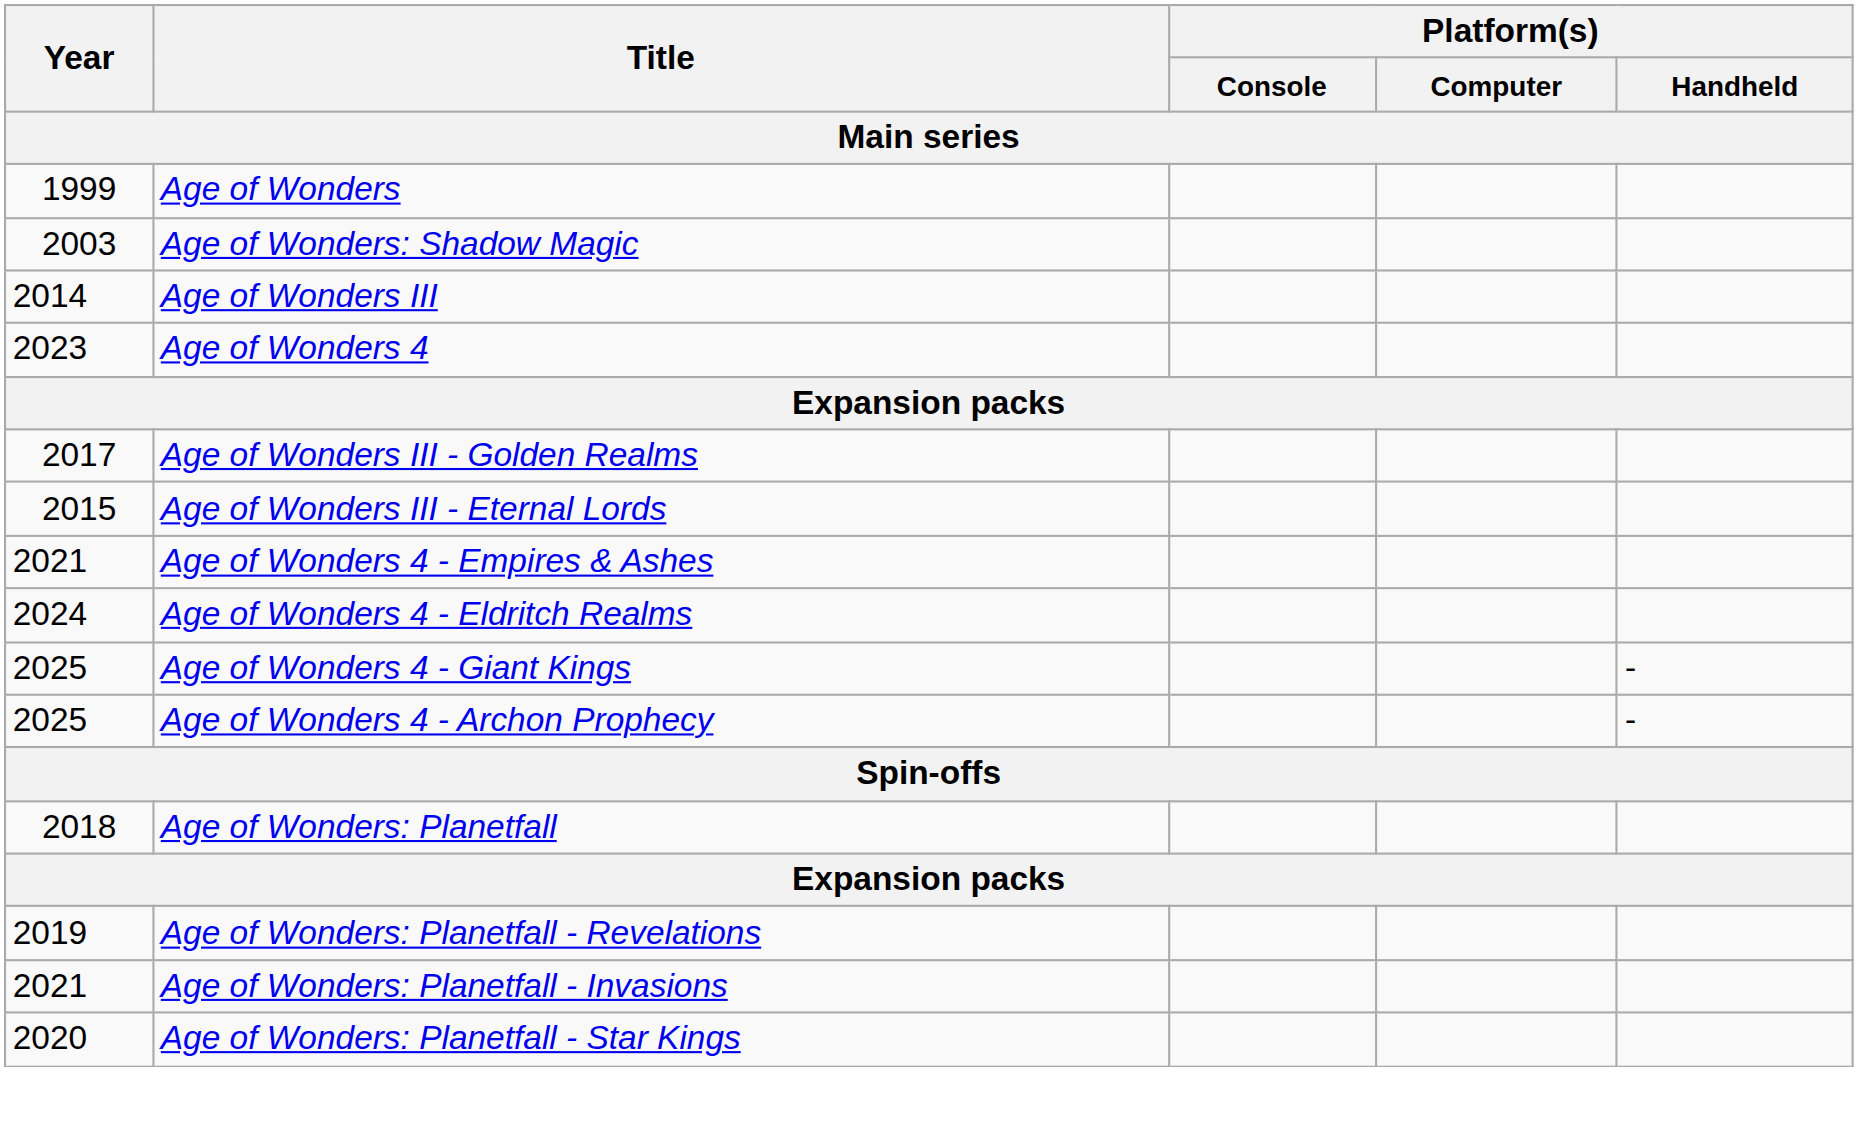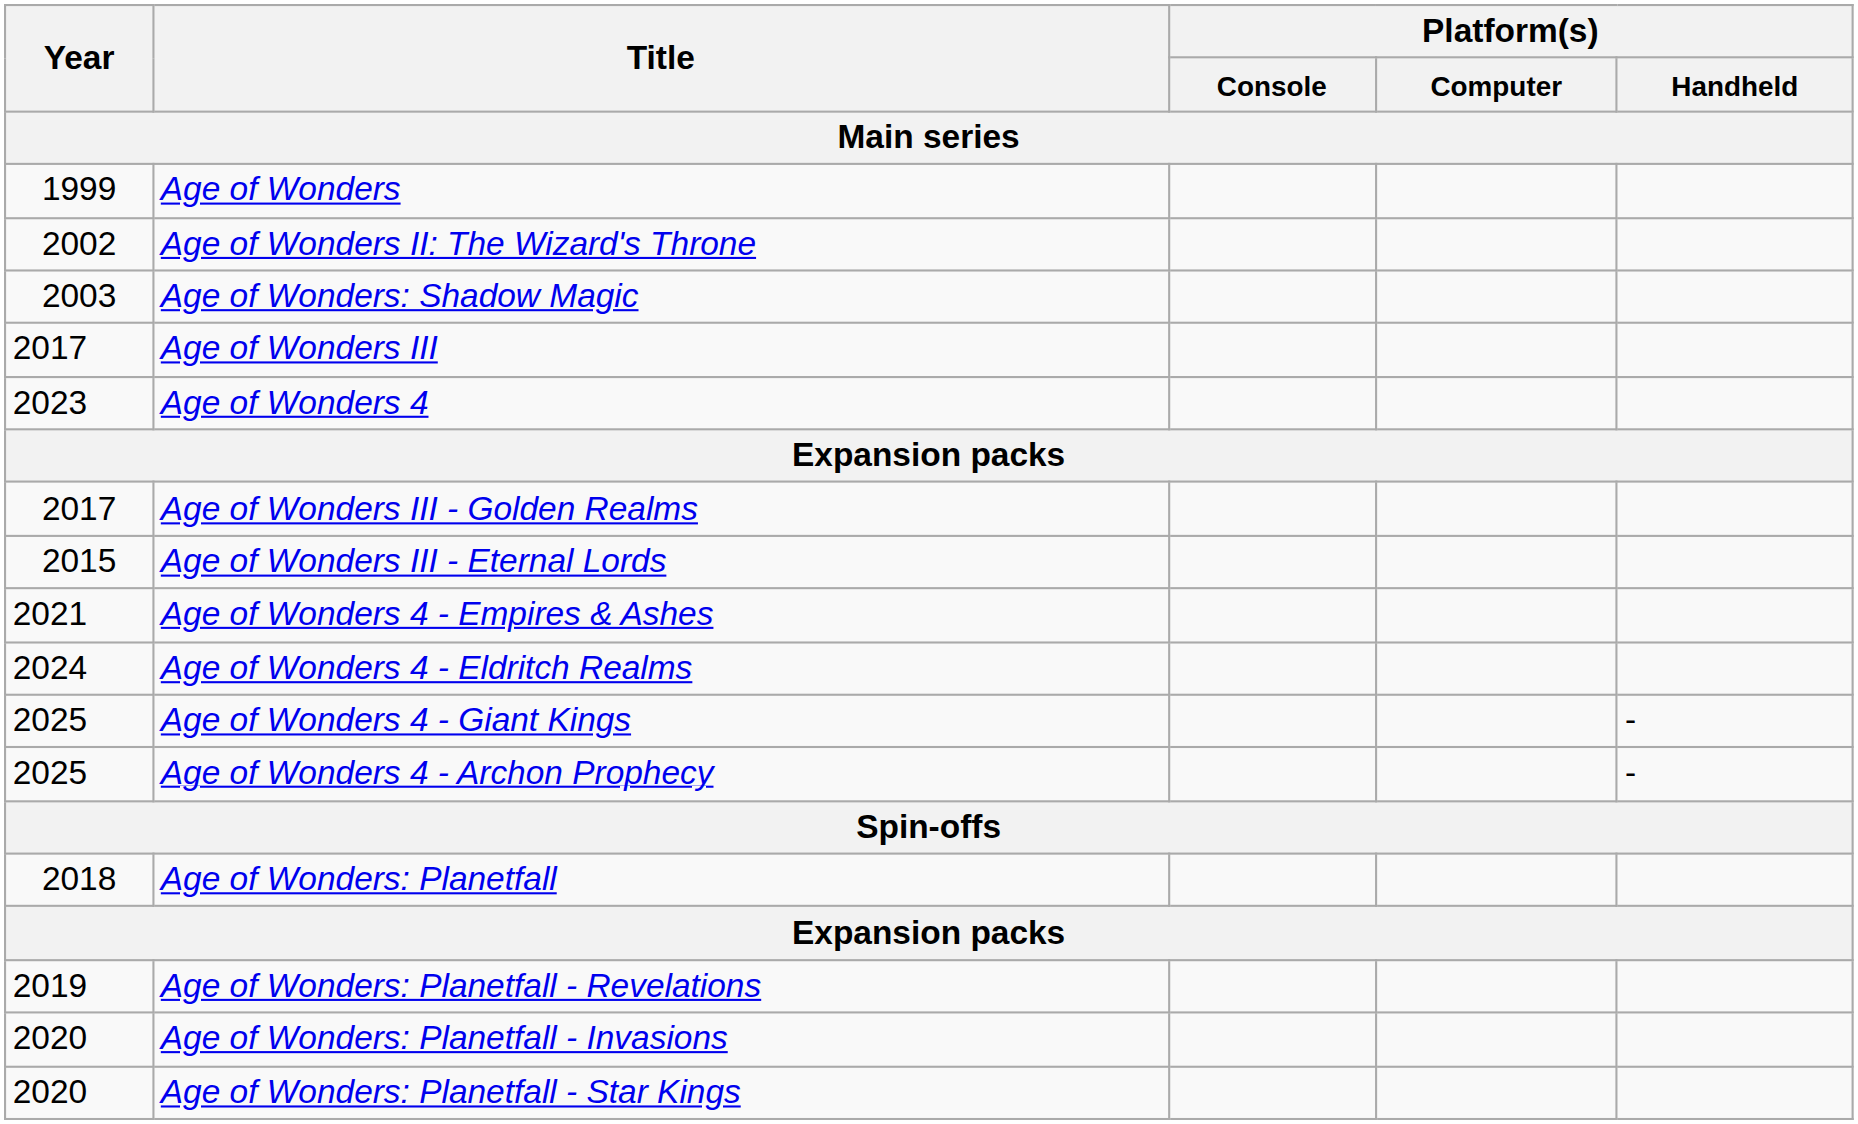+ row: (458, 243)
(50, 296) 2014 -> (50, 349) 2017
(50, 985) 2021 -> (50, 1038) 2020
